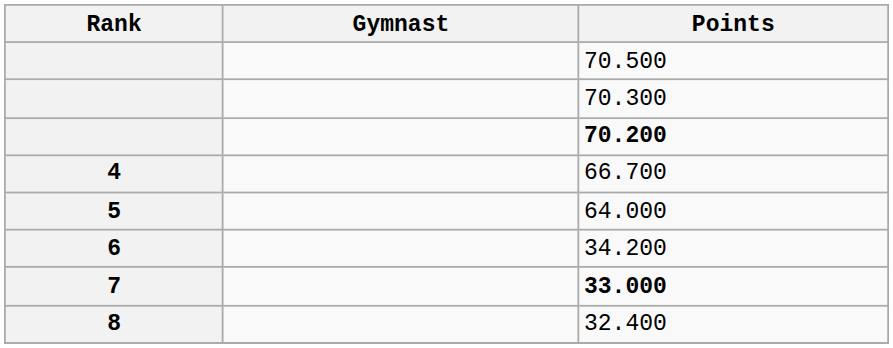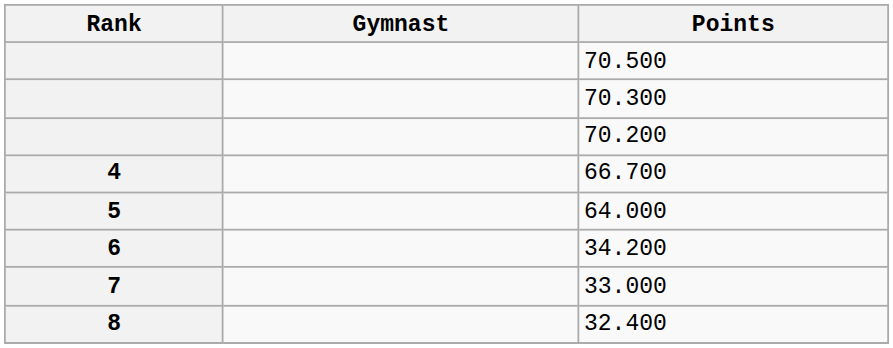(625, 136) bold -> (625, 136) normal
(625, 286) bold -> (625, 286) normal
